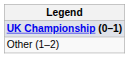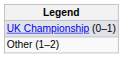(64, 28) bold -> (61, 28) normal
